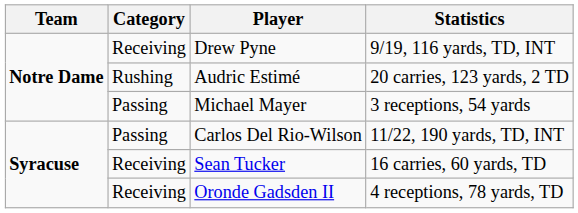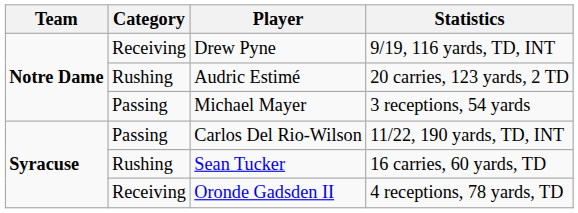(149, 163) Receiving -> (142, 163) Rushing
